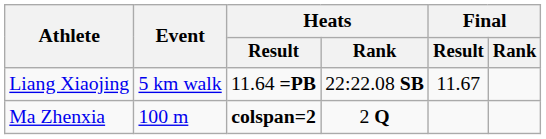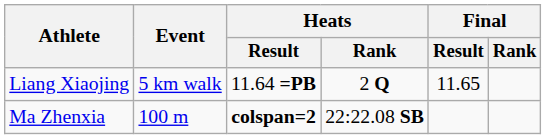(375, 84) 22:22.08 SB -> (375, 84) 2 Q
(458, 84) 11.67 -> (458, 84) 11.65
(375, 117) 2 Q -> (375, 117) 22:22.08 SB
